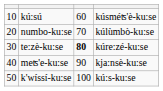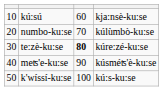(126, 16) kúsméʦ'è-ku:se -> (121, 16) kja:nsè-ku:se
(121, 63) kja:nsè-ku:se -> (126, 63) kúsméʦ'è-ku:se
